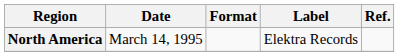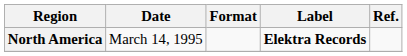(311, 39) normal -> (315, 39) bold
